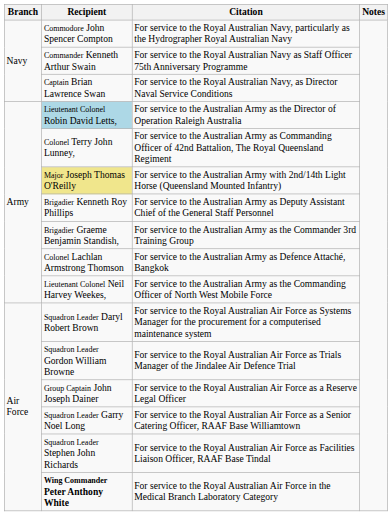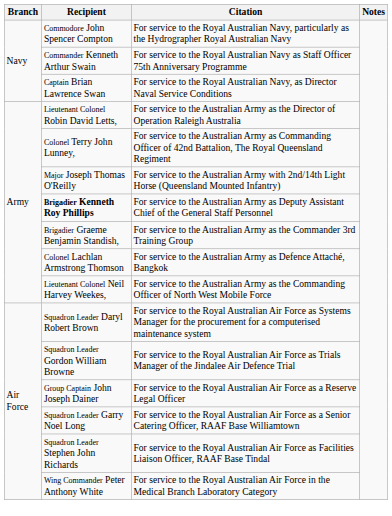(80, 116) lightblue background -> (80, 116) no background
(84, 181) khaki background -> (84, 181) no background
(86, 208) normal -> (79, 208) bold
(76, 492) bold -> (84, 486) normal
